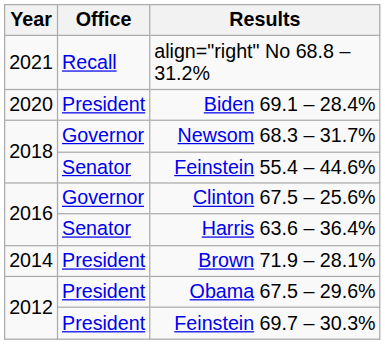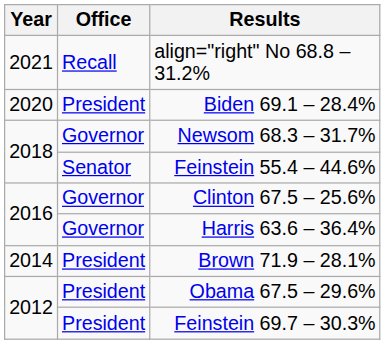(96, 229) Senator -> (103, 229) Governor
